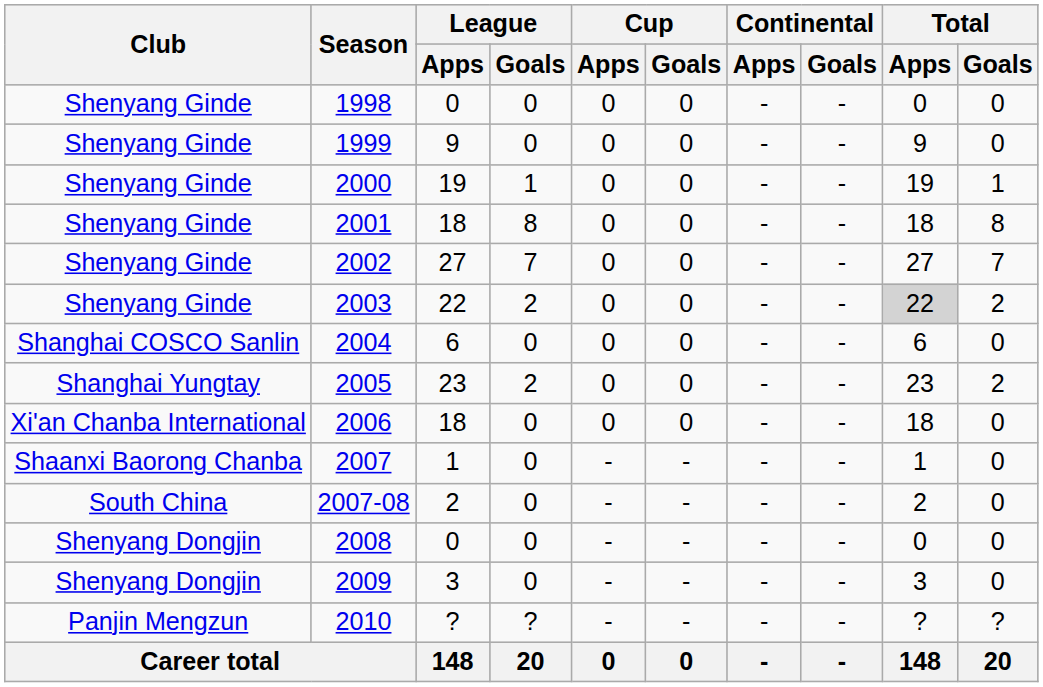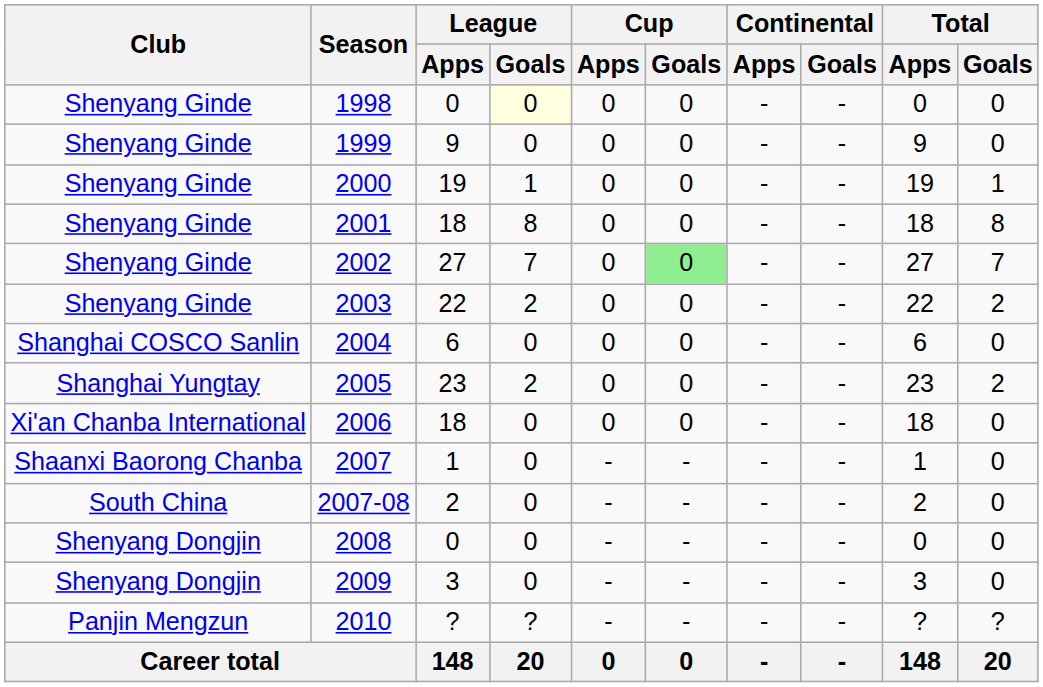(530, 104) no background -> (530, 104) lightyellow background
(686, 263) no background -> (686, 263) lightgreen background
(920, 303) lightgrey background -> (920, 303) no background
